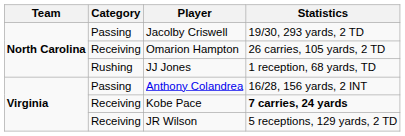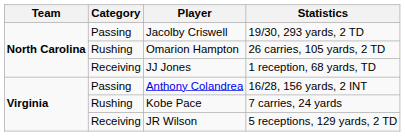(116, 49) Receiving -> (112, 49) Rushing
(112, 67) Rushing -> (116, 67) Receiving
(116, 103) Receiving -> (112, 103) Rushing
(298, 103) bold -> (295, 103) normal
